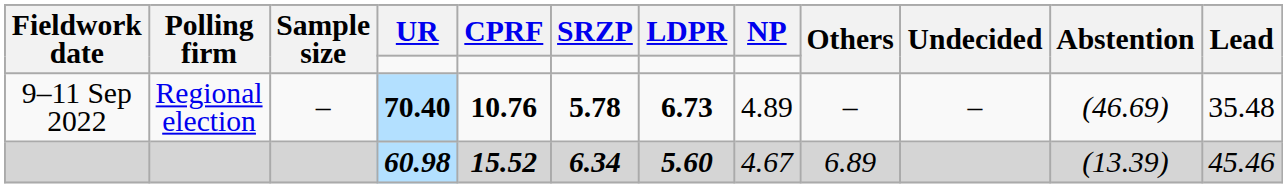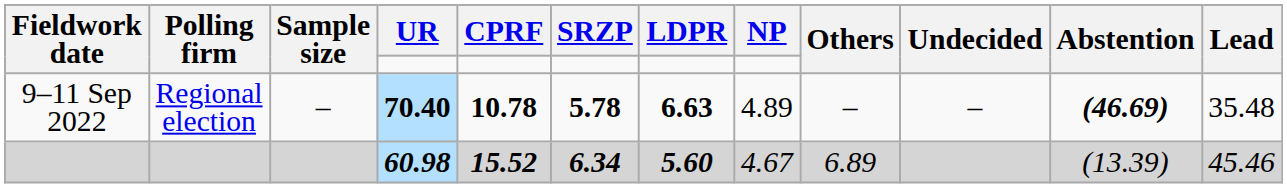(504, 107) 10.76 -> (504, 107) 10.78
(687, 107) 6.73 -> (687, 107) 6.63
(1125, 107) normal -> (1125, 107) bold
